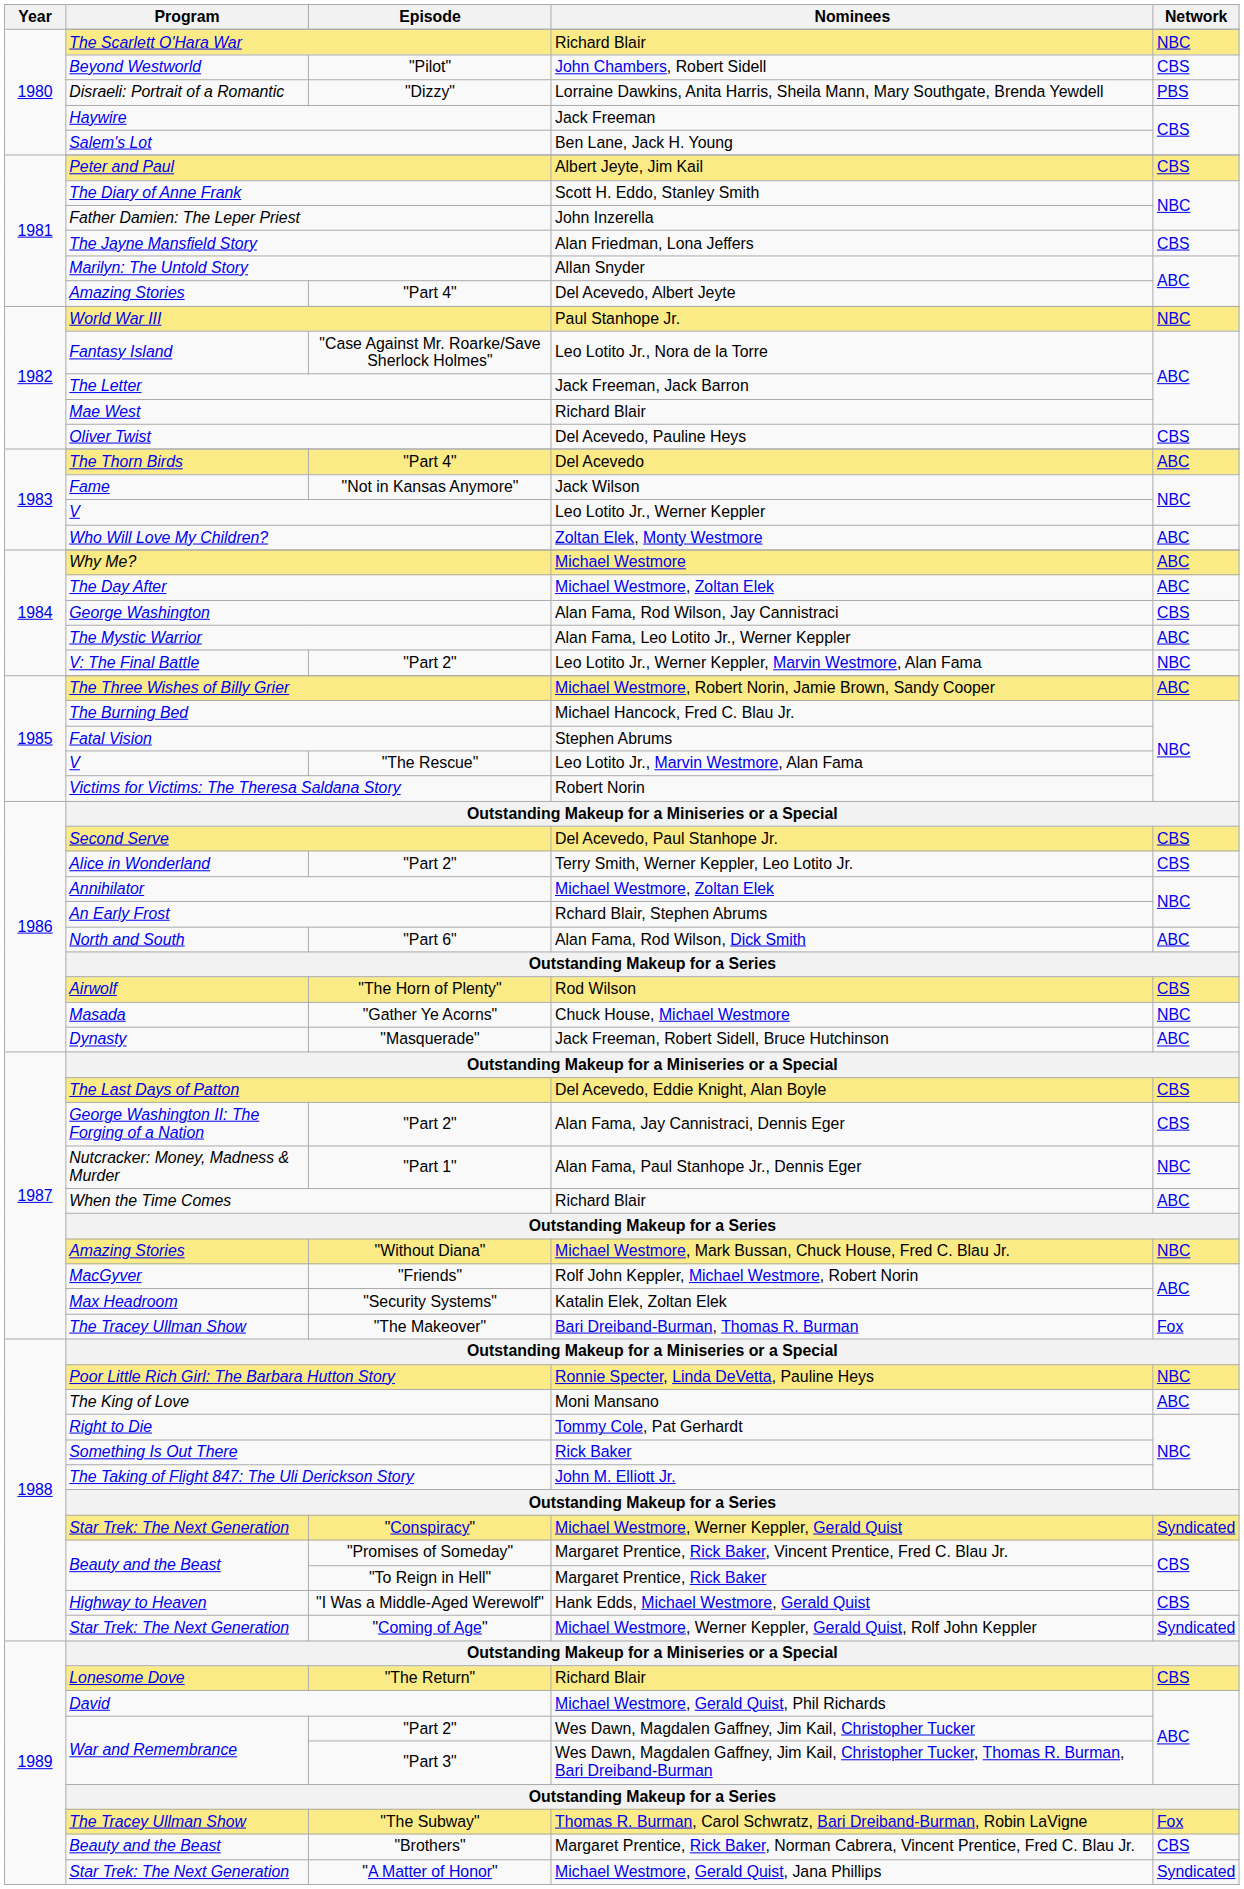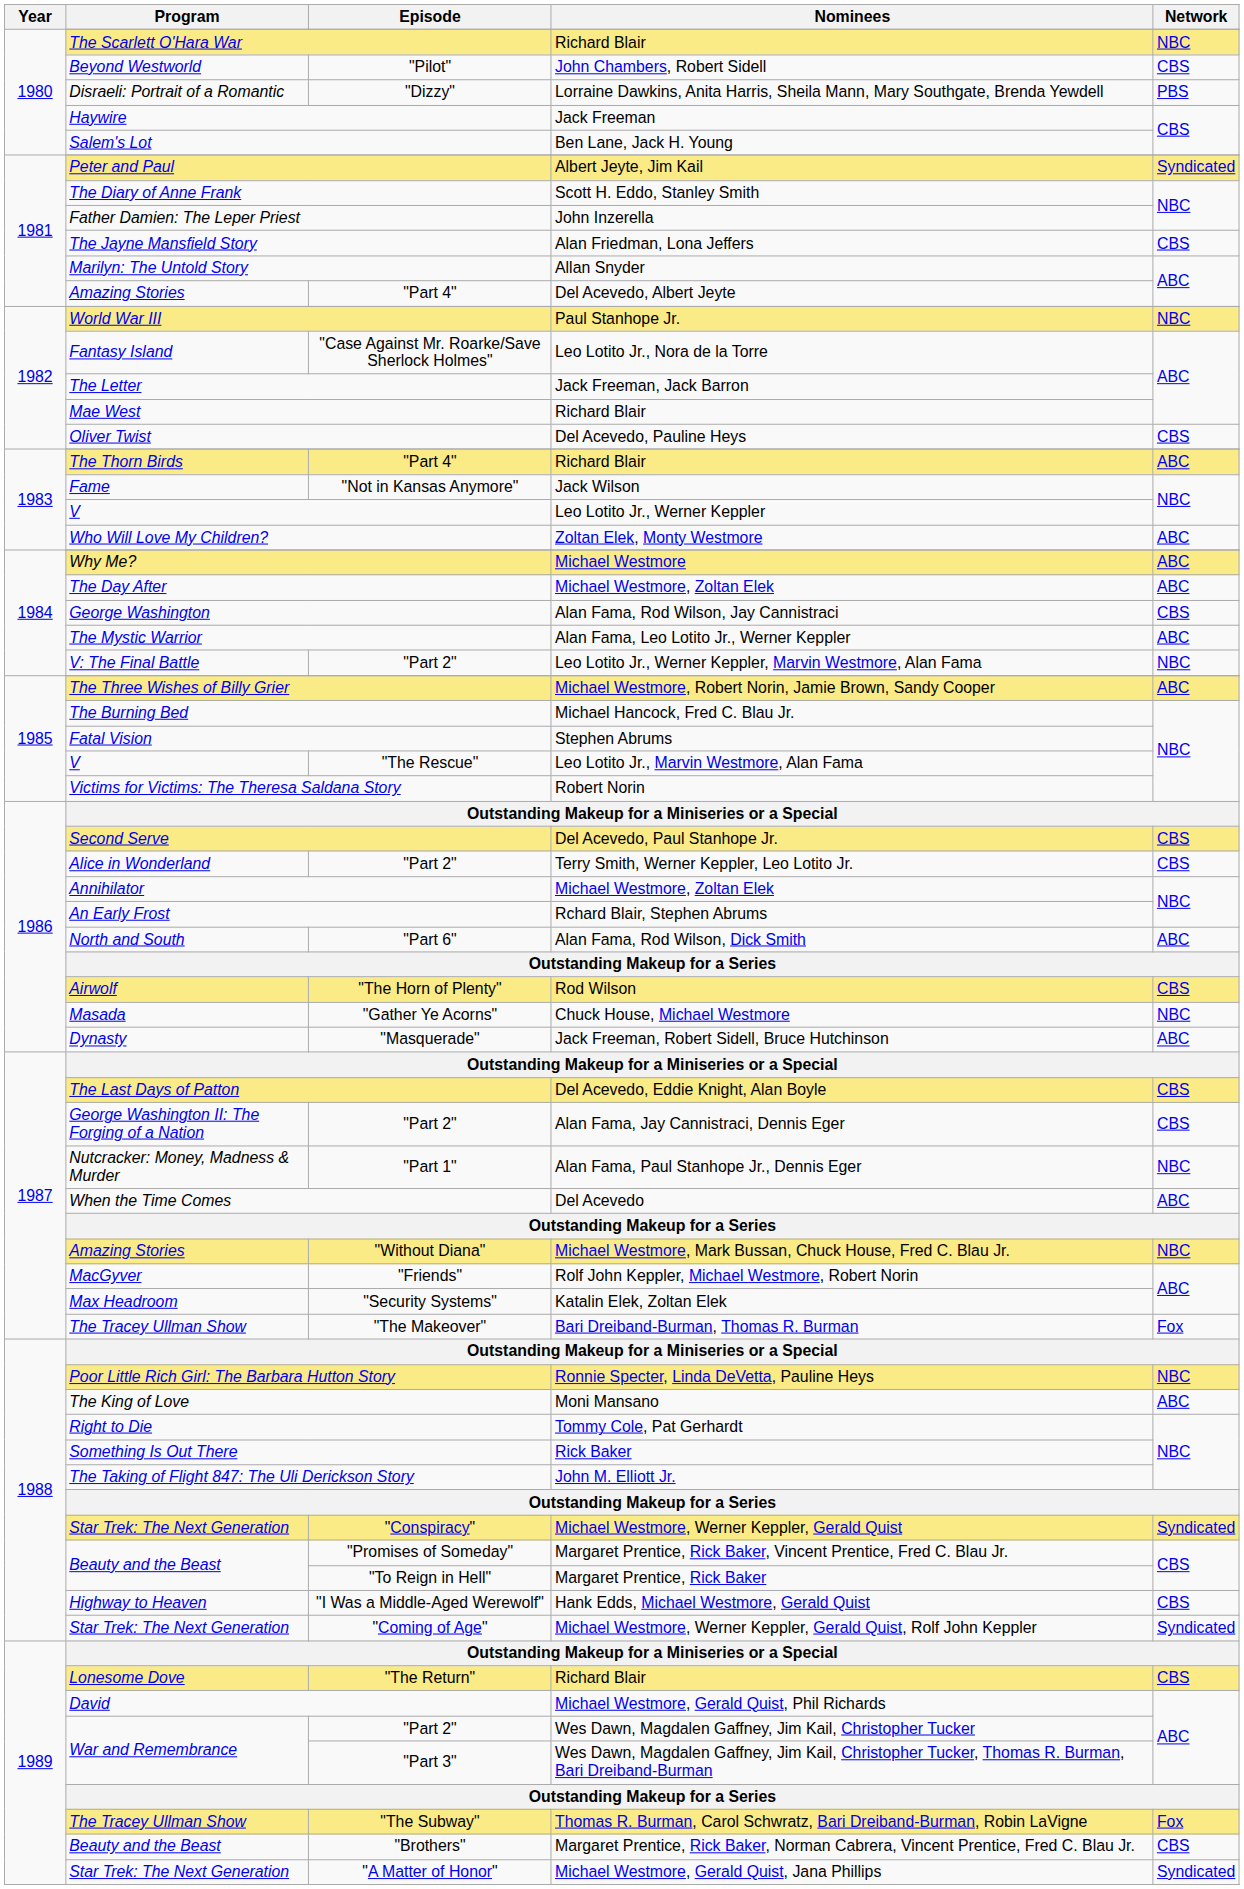(1173, 167) CBS -> (1196, 167) Syndicated
(600, 461) Del Acevedo -> (600, 461) Richard Blair
(600, 1200) Richard Blair -> (600, 1200) Del Acevedo
